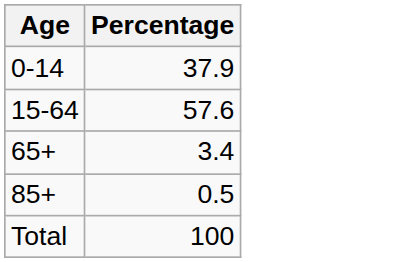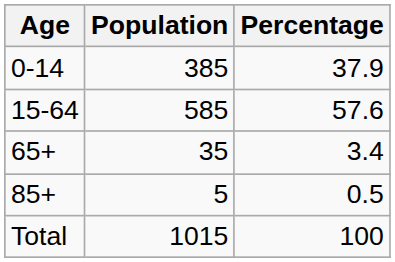+ column: (160, 25)
